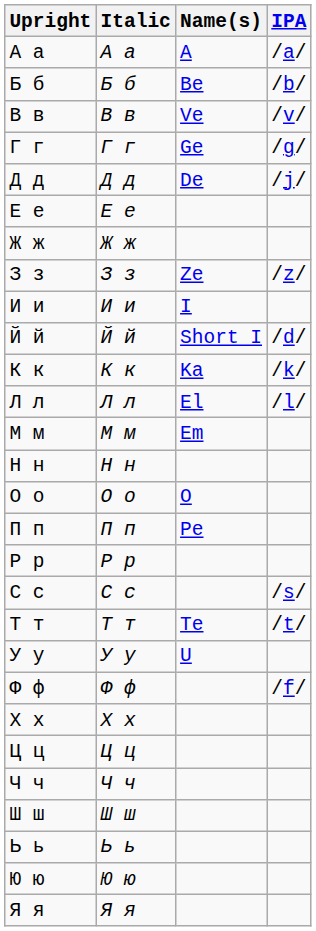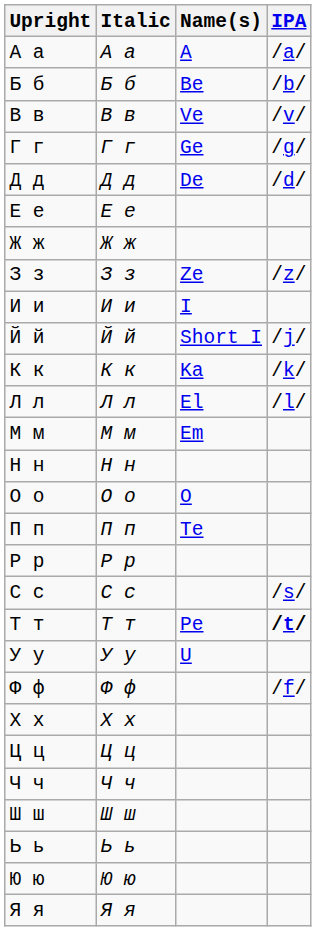(289, 180) /j/ -> (289, 180) /d/
(289, 338) /d/ -> (289, 338) /j/
(192, 529) Pe -> (192, 529) Te
(192, 624) Te -> (192, 624) Pe
(289, 624) normal -> (289, 624) bold
